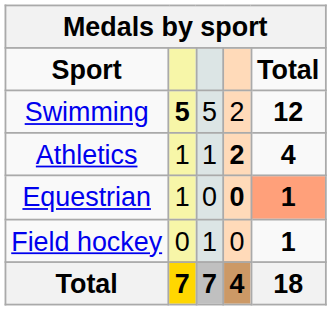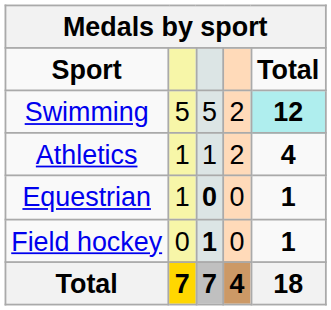(182, 112) bold -> (182, 112) normal
(288, 112) no background -> (288, 112) paleturquoise background
(237, 155) bold -> (237, 155) normal
(210, 197) normal -> (210, 197) bold
(237, 197) bold -> (237, 197) normal
(288, 197) lightsalmon background -> (288, 197) no background
(210, 240) normal -> (210, 240) bold
